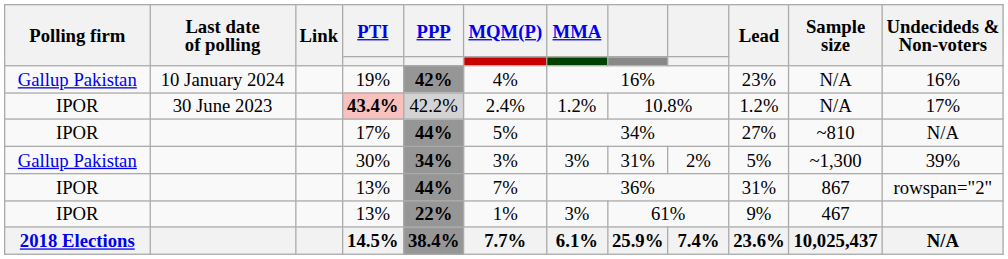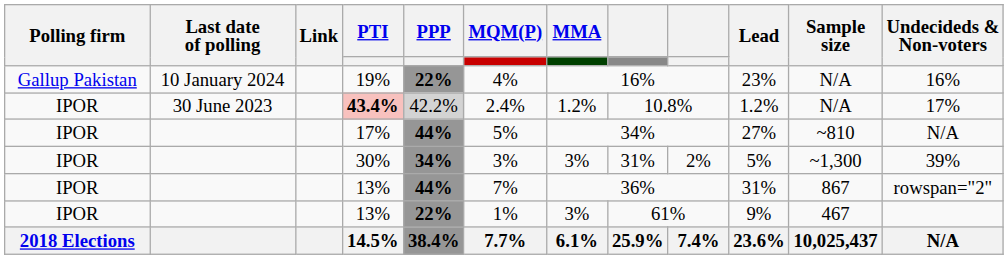(434, 79) 42% -> (434, 79) 22%
(77, 160) Gallup Pakistan -> (77, 160) IPOR
